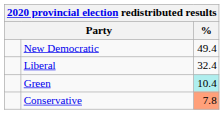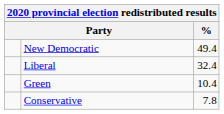(207, 83) paleturquoise background -> (207, 83) no background
(210, 100) lightsalmon background -> (210, 100) no background
